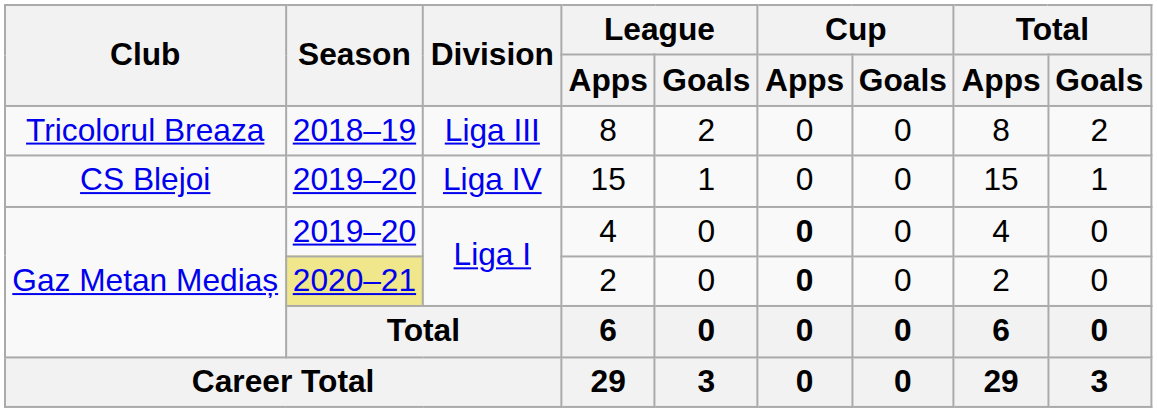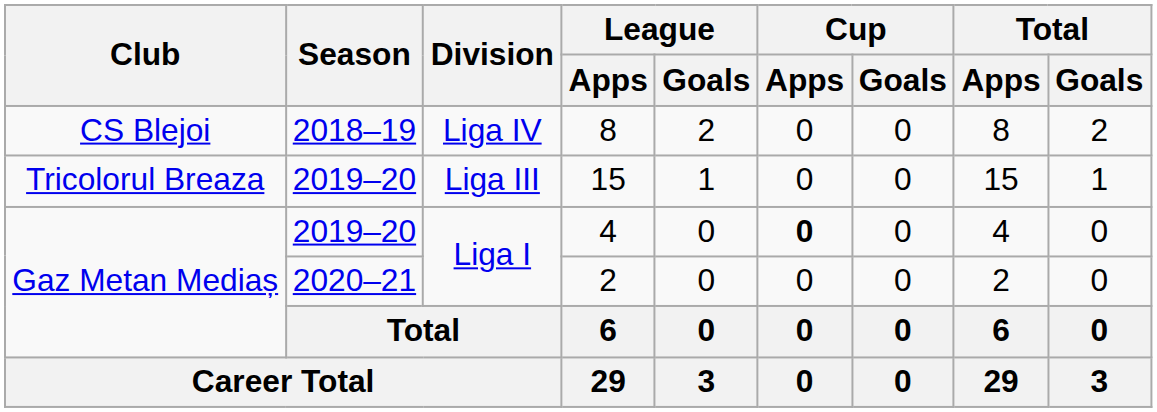(145, 130) Tricolorul Breaza -> (145, 130) CS Blejoi
(492, 130) Liga III -> (492, 130) Liga IV
(145, 180) CS Blejoi -> (145, 180) Tricolorul Breaza
(492, 180) Liga IV -> (492, 180) Liga III
(354, 280) khaki background -> (354, 280) no background
(805, 280) bold -> (805, 280) normal
